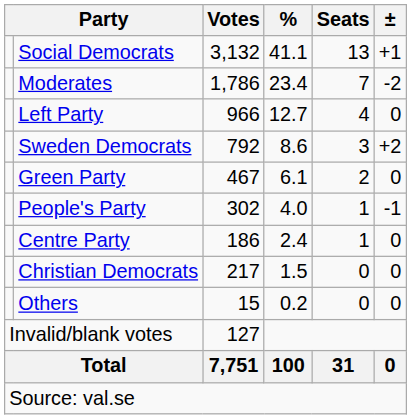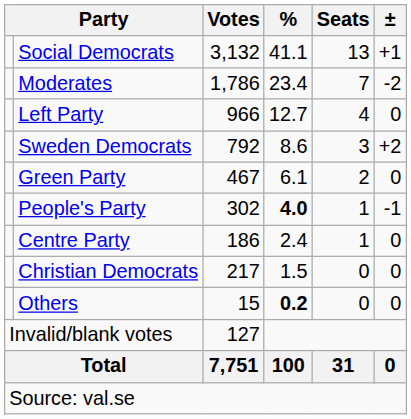(294, 209) normal -> (294, 209) bold
(294, 303) normal -> (294, 303) bold
